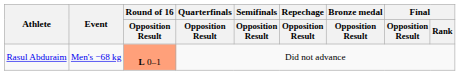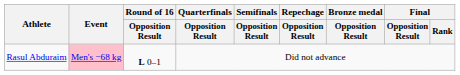(96, 57) no background -> (96, 57) pink background
(150, 63) lightsalmon background -> (150, 63) no background
